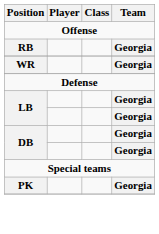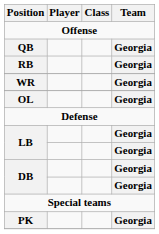+ row: (26, 47)
+ row: (26, 99)
